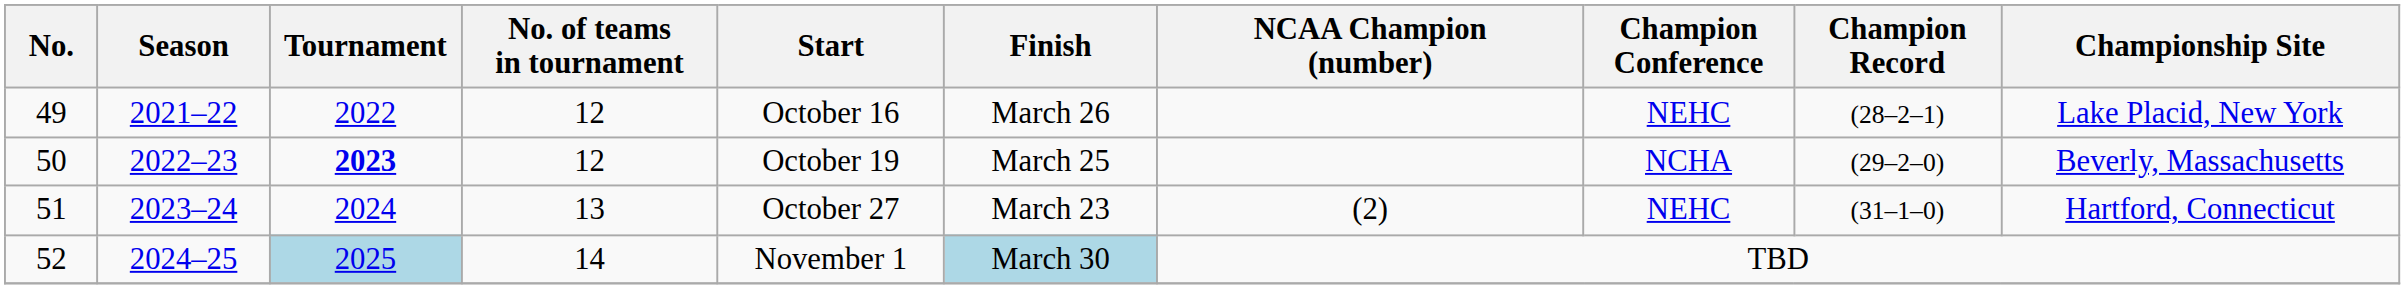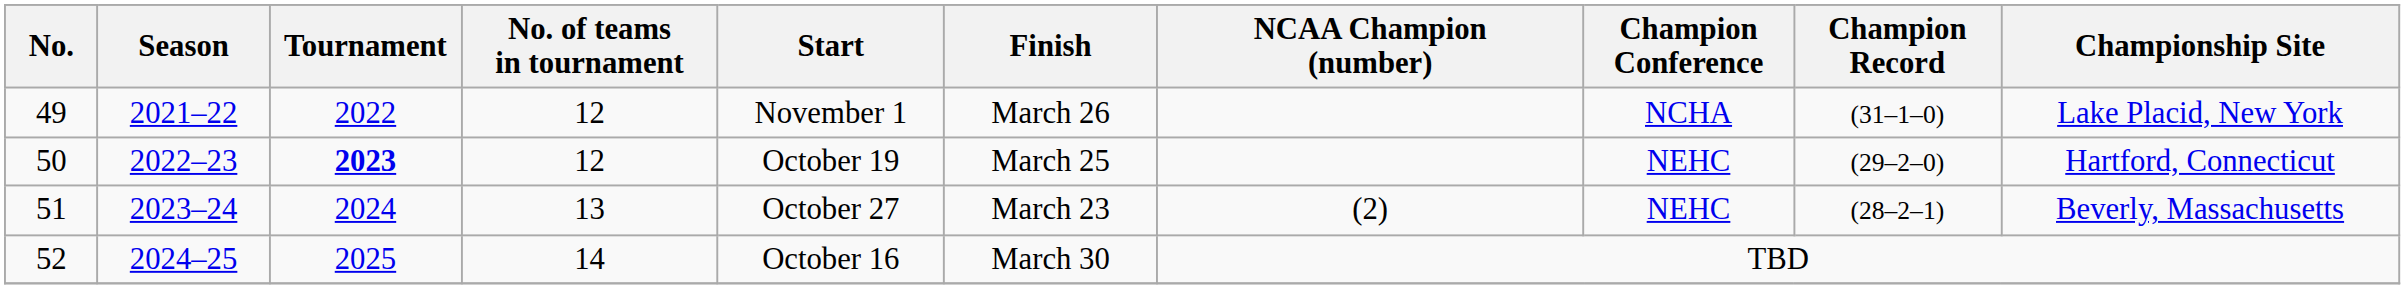(831, 112) October 16 -> (831, 112) November 1
(1689, 112) NEHC -> (1689, 112) NCHA
(1897, 114) (28–2–1) -> (1897, 114) (31–1–0)
(1689, 160) NCHA -> (1689, 160) NEHC
(2200, 160) Beverly, Massachusetts -> (2200, 160) Hartford, Connecticut
(1897, 211) (31–1–0) -> (1897, 211) (28–2–1)
(2200, 209) Hartford, Connecticut -> (2200, 209) Beverly, Massachusetts
(365, 258) lightblue background -> (365, 258) no background
(831, 258) November 1 -> (831, 258) October 16
(1051, 258) lightblue background -> (1051, 258) no background
